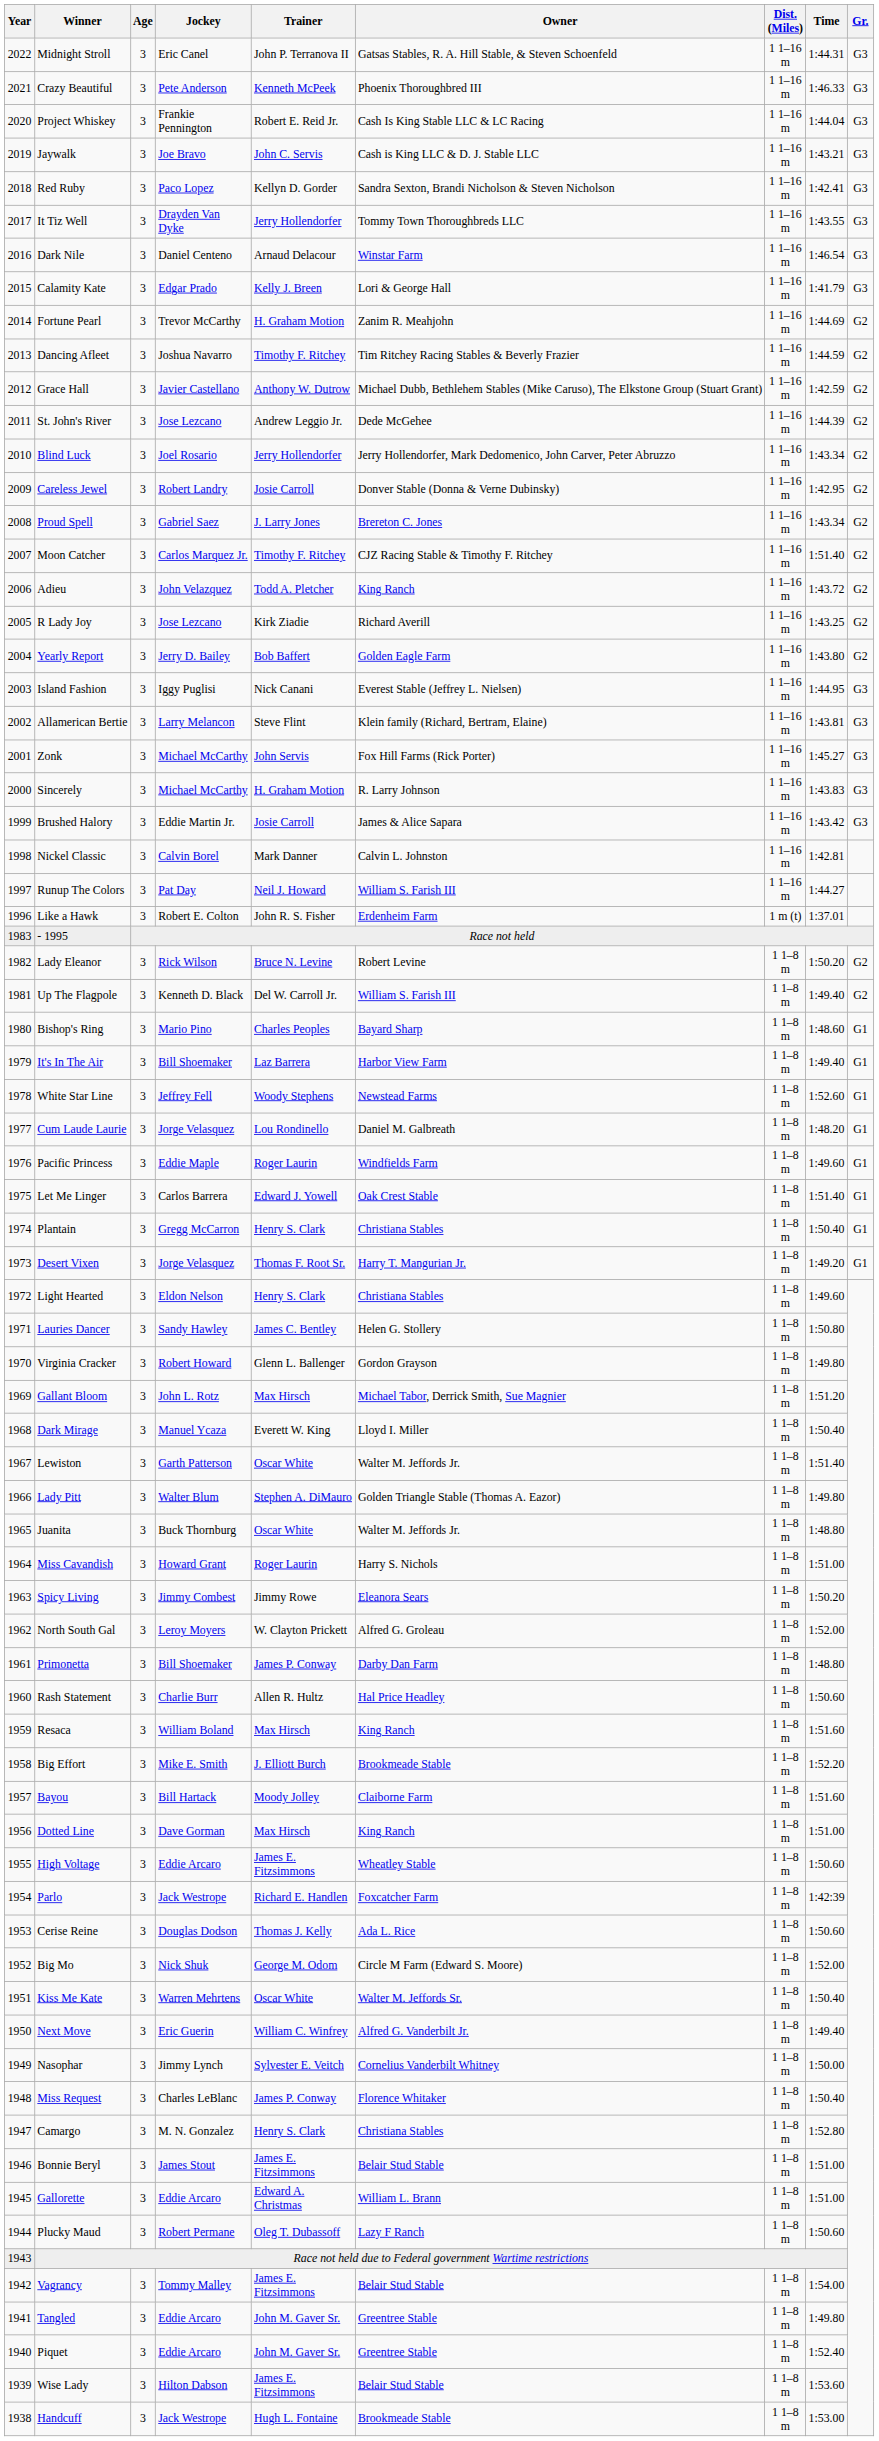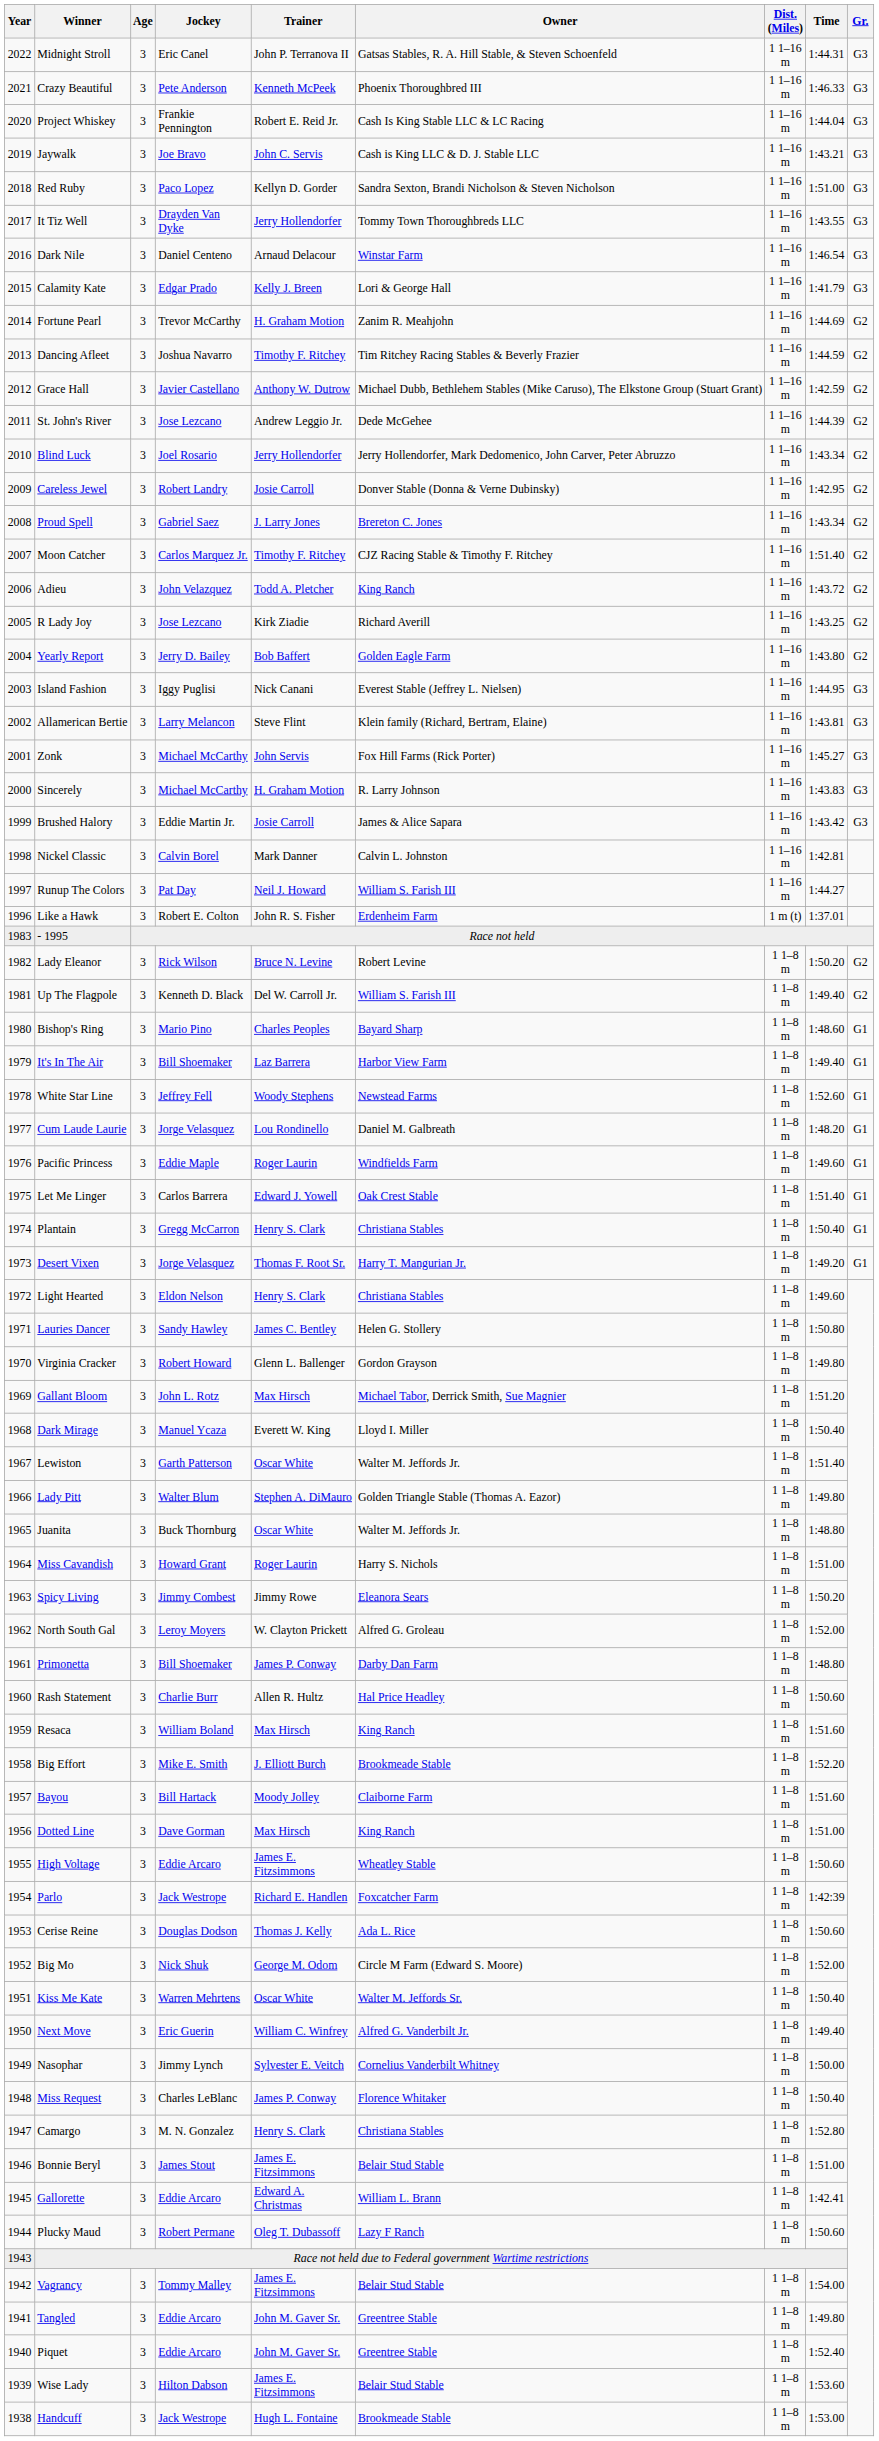(826, 188) 1:42.41 -> (826, 188) 1:51.00
(826, 2199) 1:51.00 -> (826, 2199) 1:42.41
